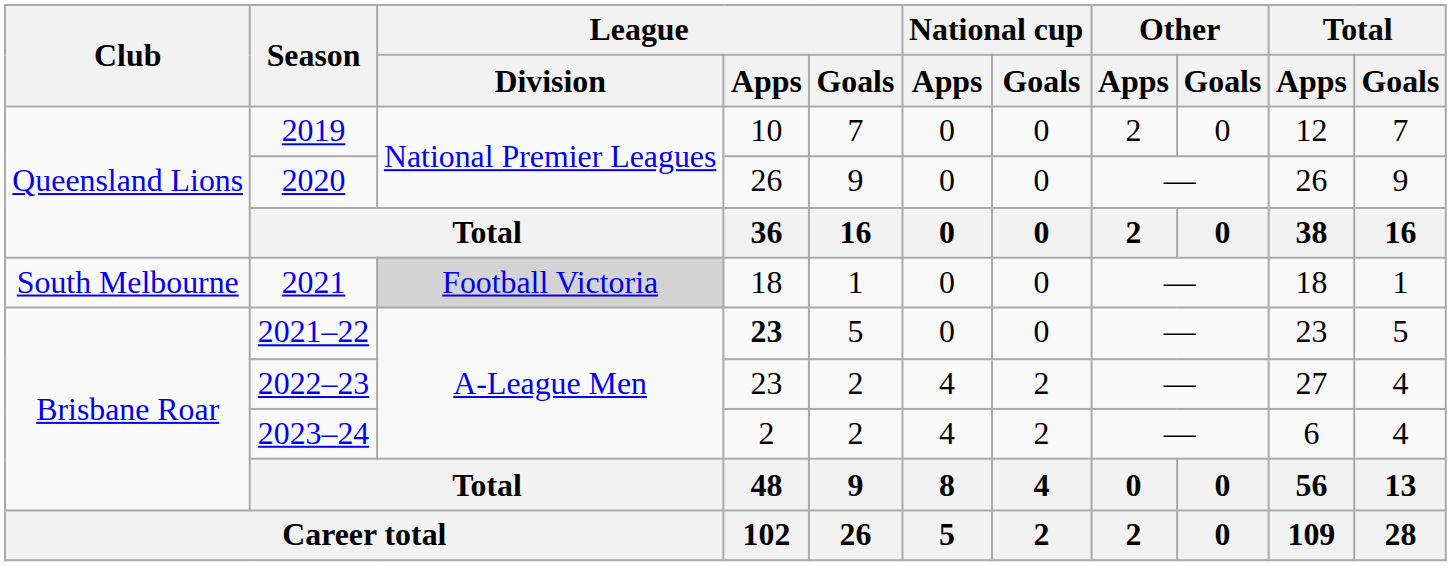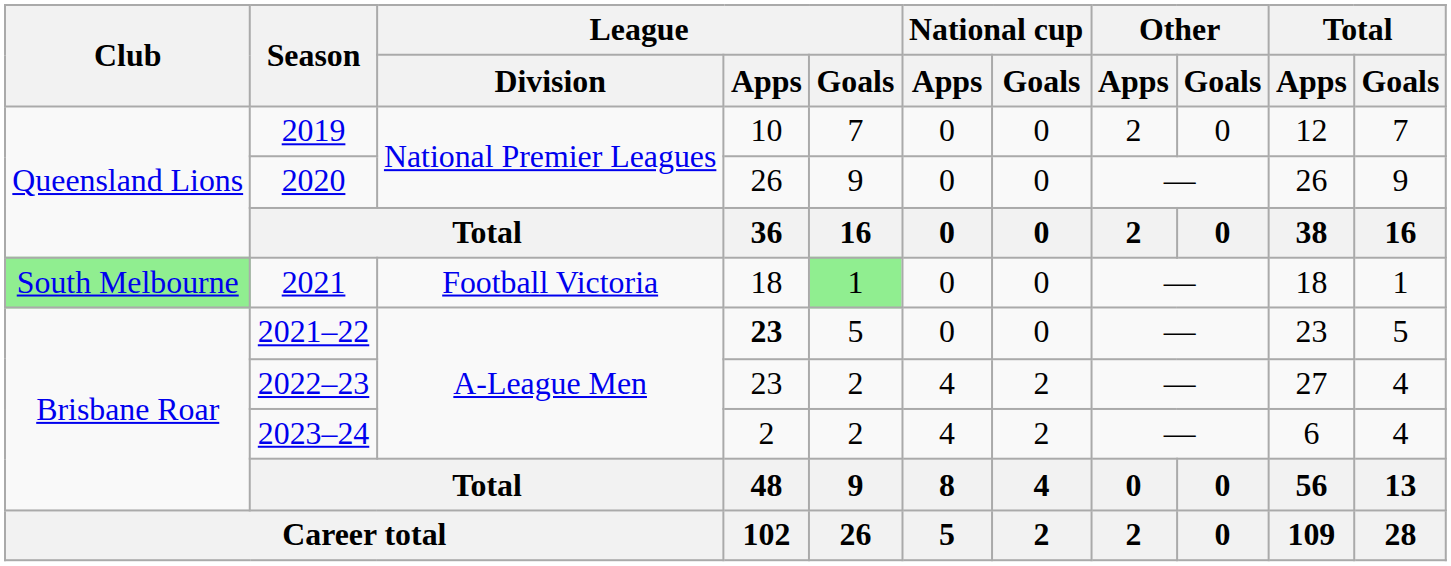(128, 282) no background -> (128, 282) lightgreen background
(550, 282) lightgrey background -> (550, 282) no background
(855, 282) no background -> (855, 282) lightgreen background
